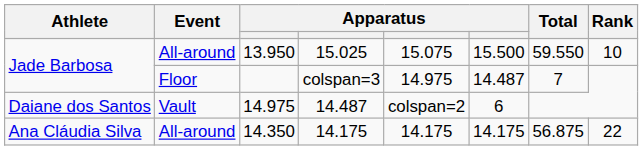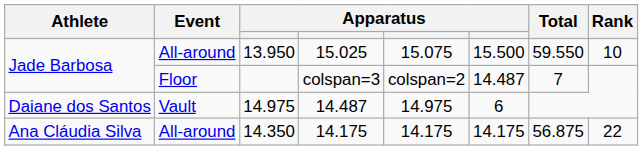(427, 79) 14.975 -> (427, 79) colspan=2
(427, 106) colspan=2 -> (427, 106) 14.975
